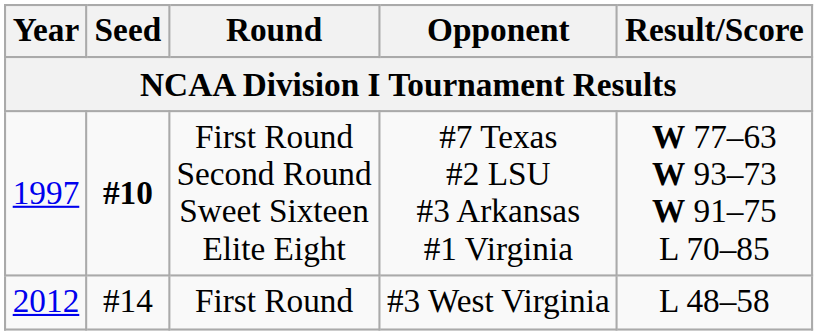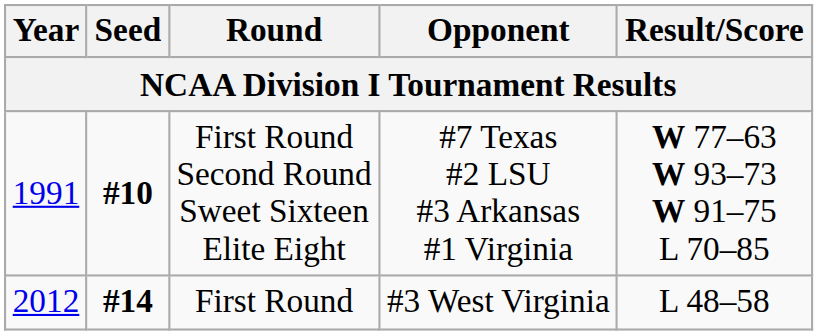(46, 192) 1997 -> (46, 192) 1991
(128, 301) normal -> (128, 301) bold
